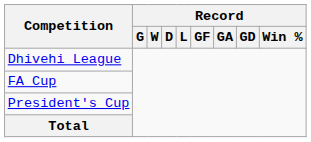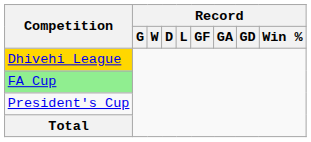(65, 60) no background -> (65, 60) gold background
(32, 82) no background -> (32, 82) lightgreen background
